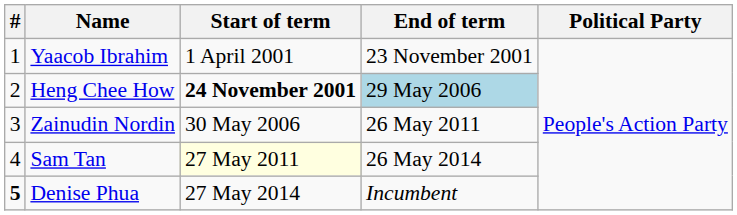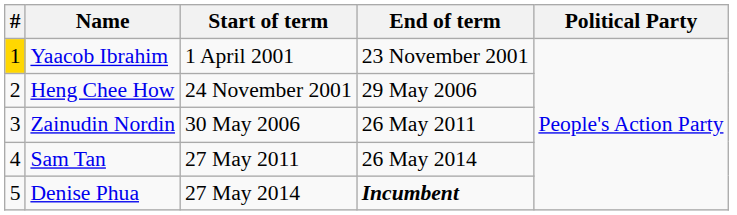(15, 55) no background -> (15, 55) gold background
(271, 90) bold -> (268, 90) normal
(424, 90) lightblue background -> (419, 90) no background
(242, 158) lightyellow background -> (242, 158) no background
(15, 192) bold -> (15, 192) normal
(412, 192) normal -> (410, 192) bold
